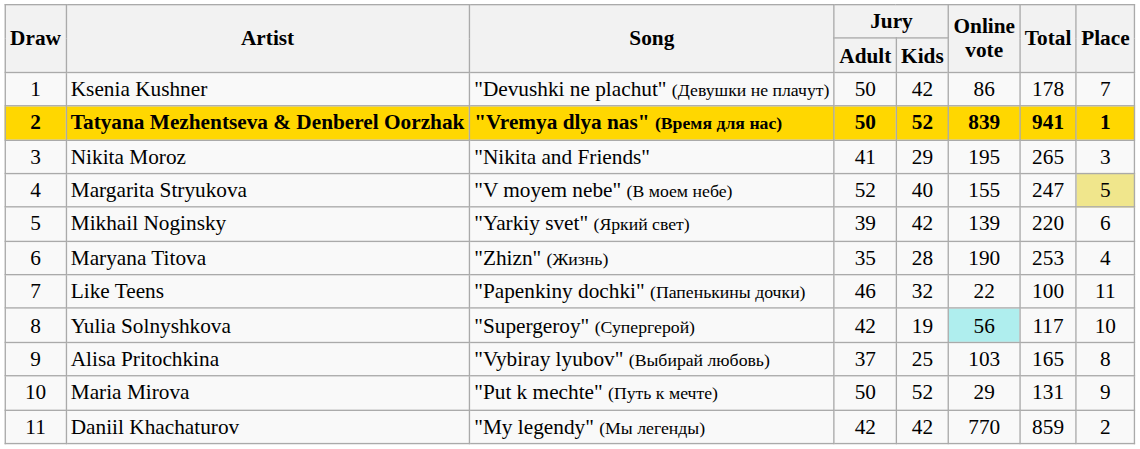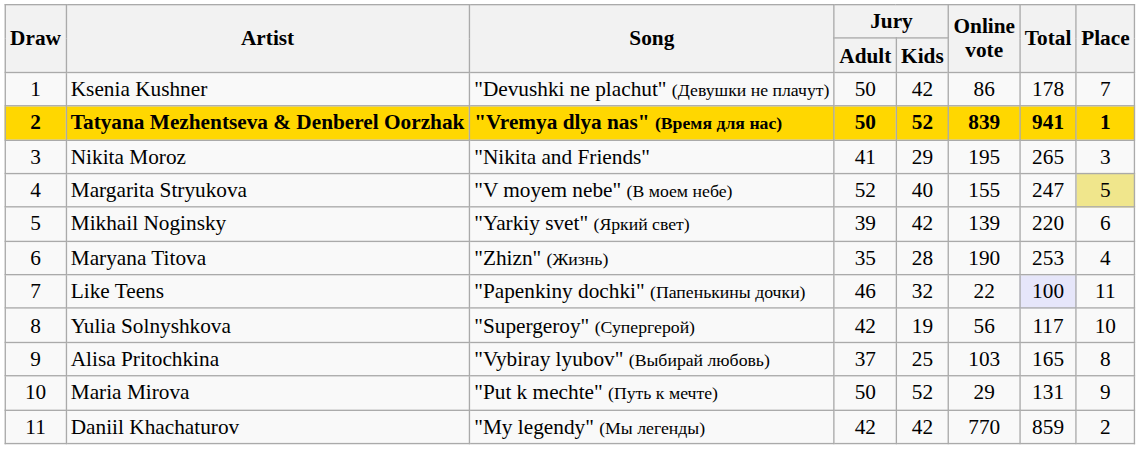(1048, 291) no background -> (1048, 291) lavender background
(984, 325) paleturquoise background -> (984, 325) no background
